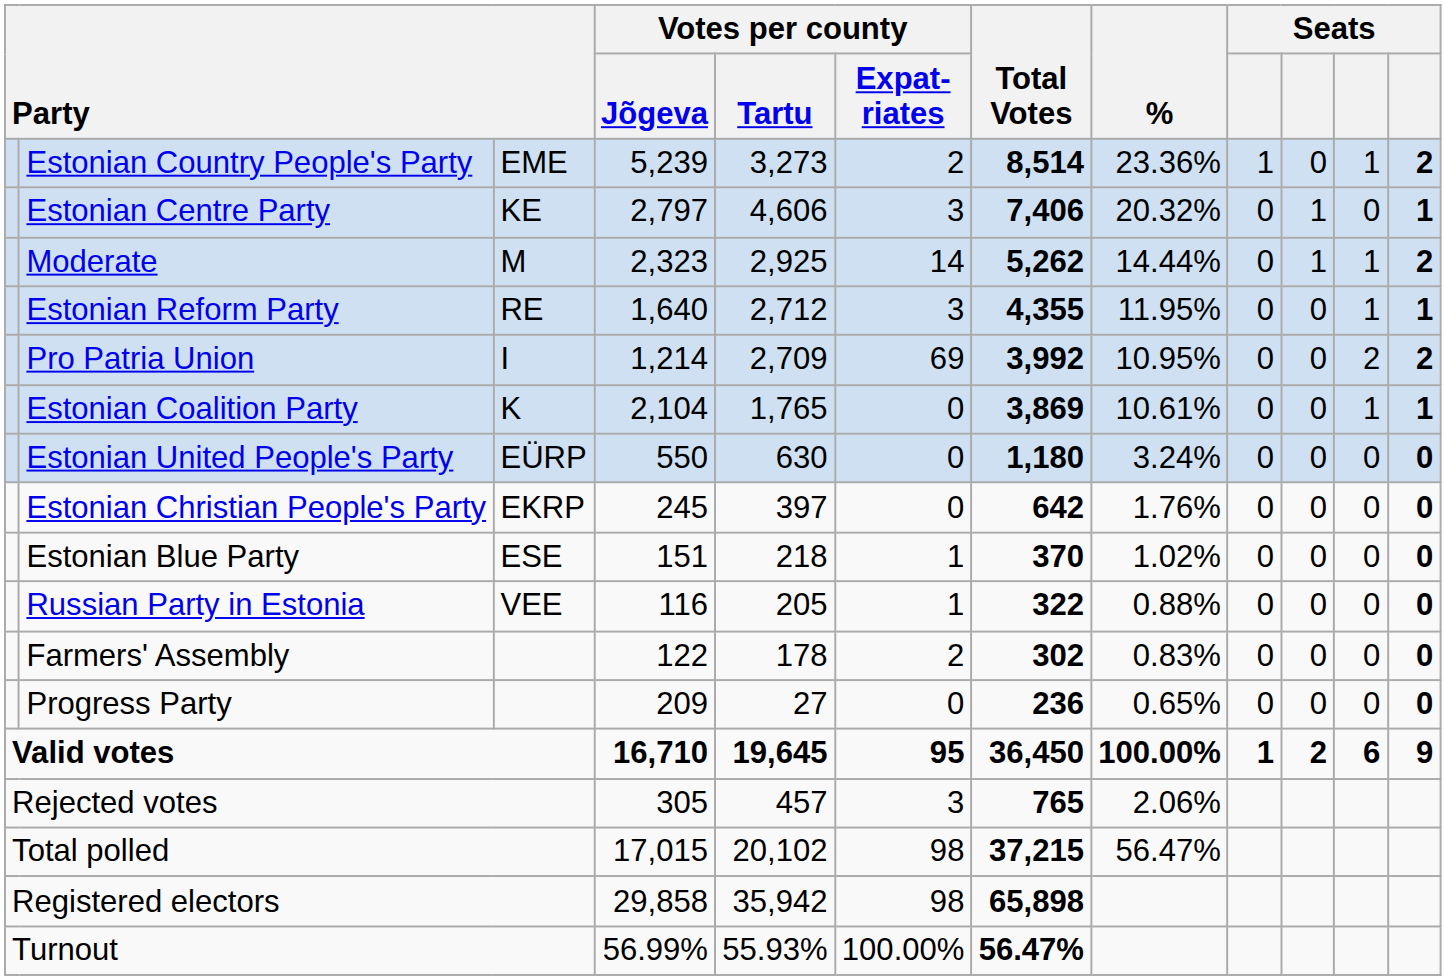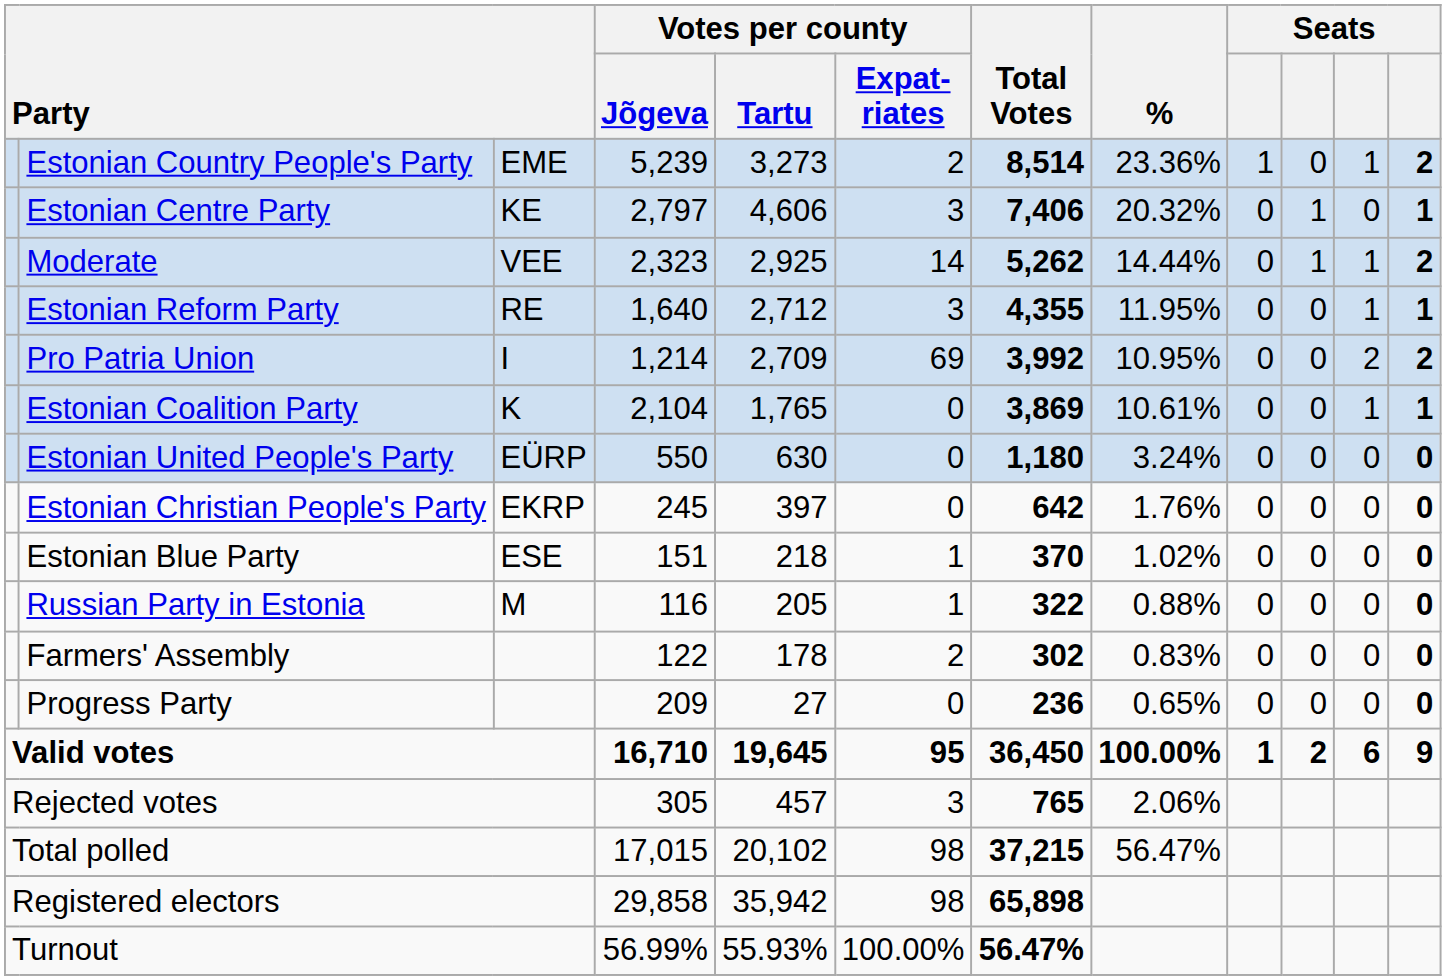(513, 260) M -> (531, 260) VEE
(531, 605) VEE -> (513, 605) M
